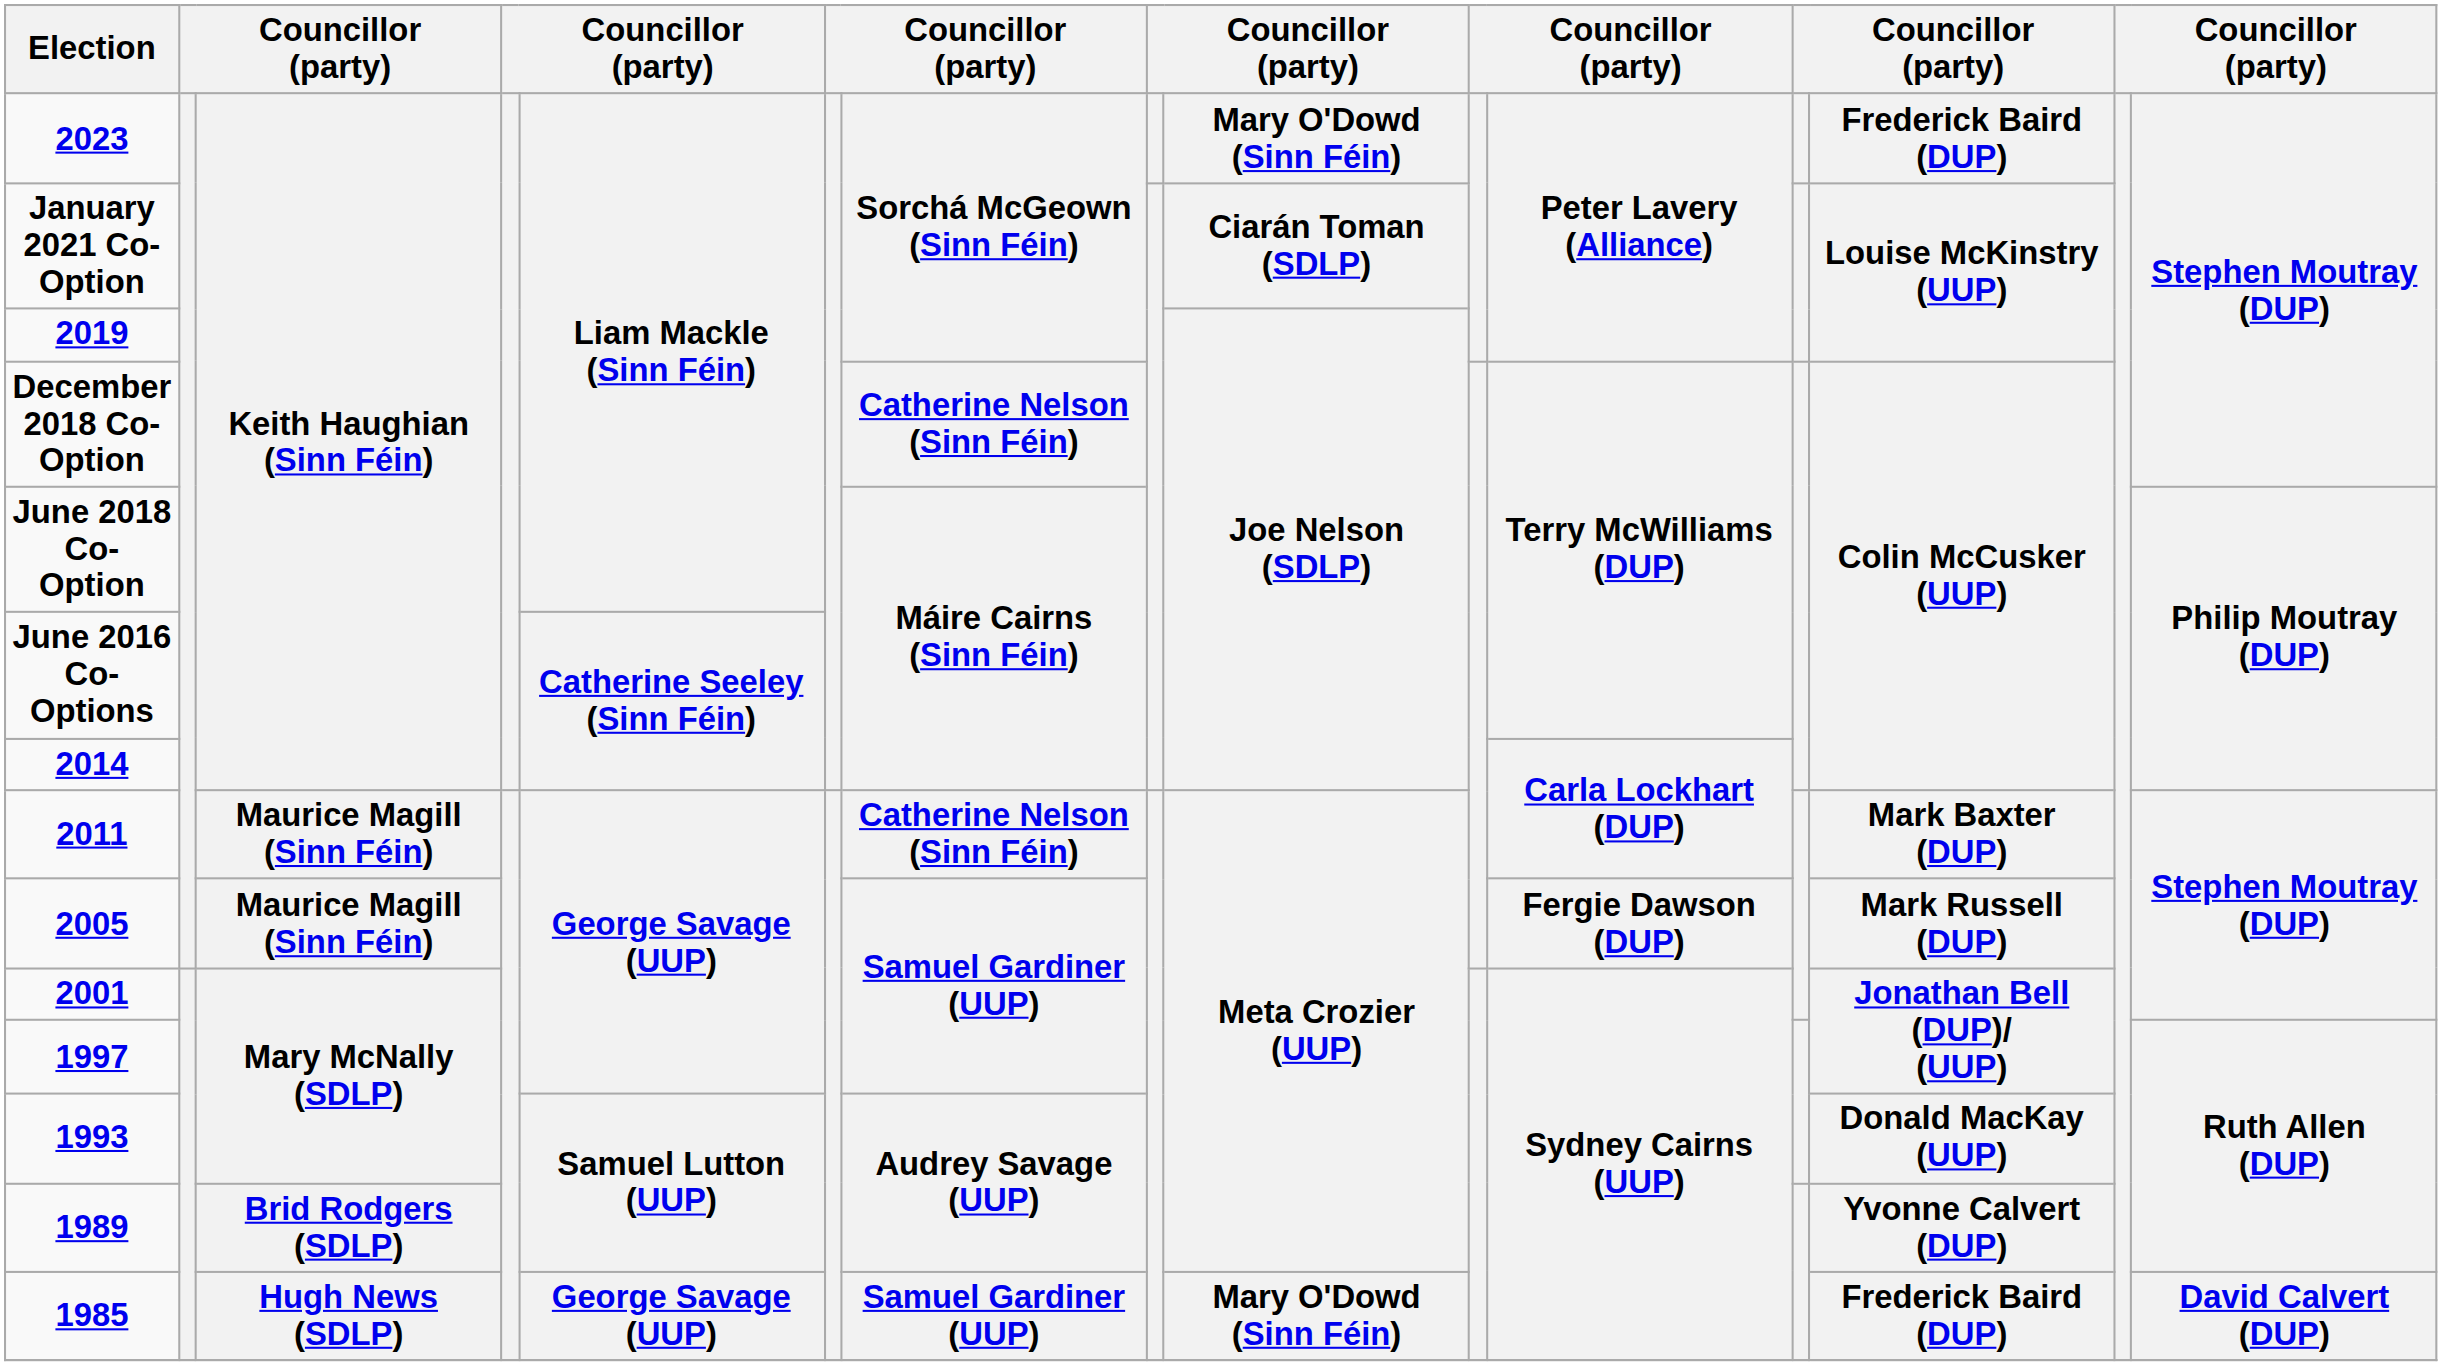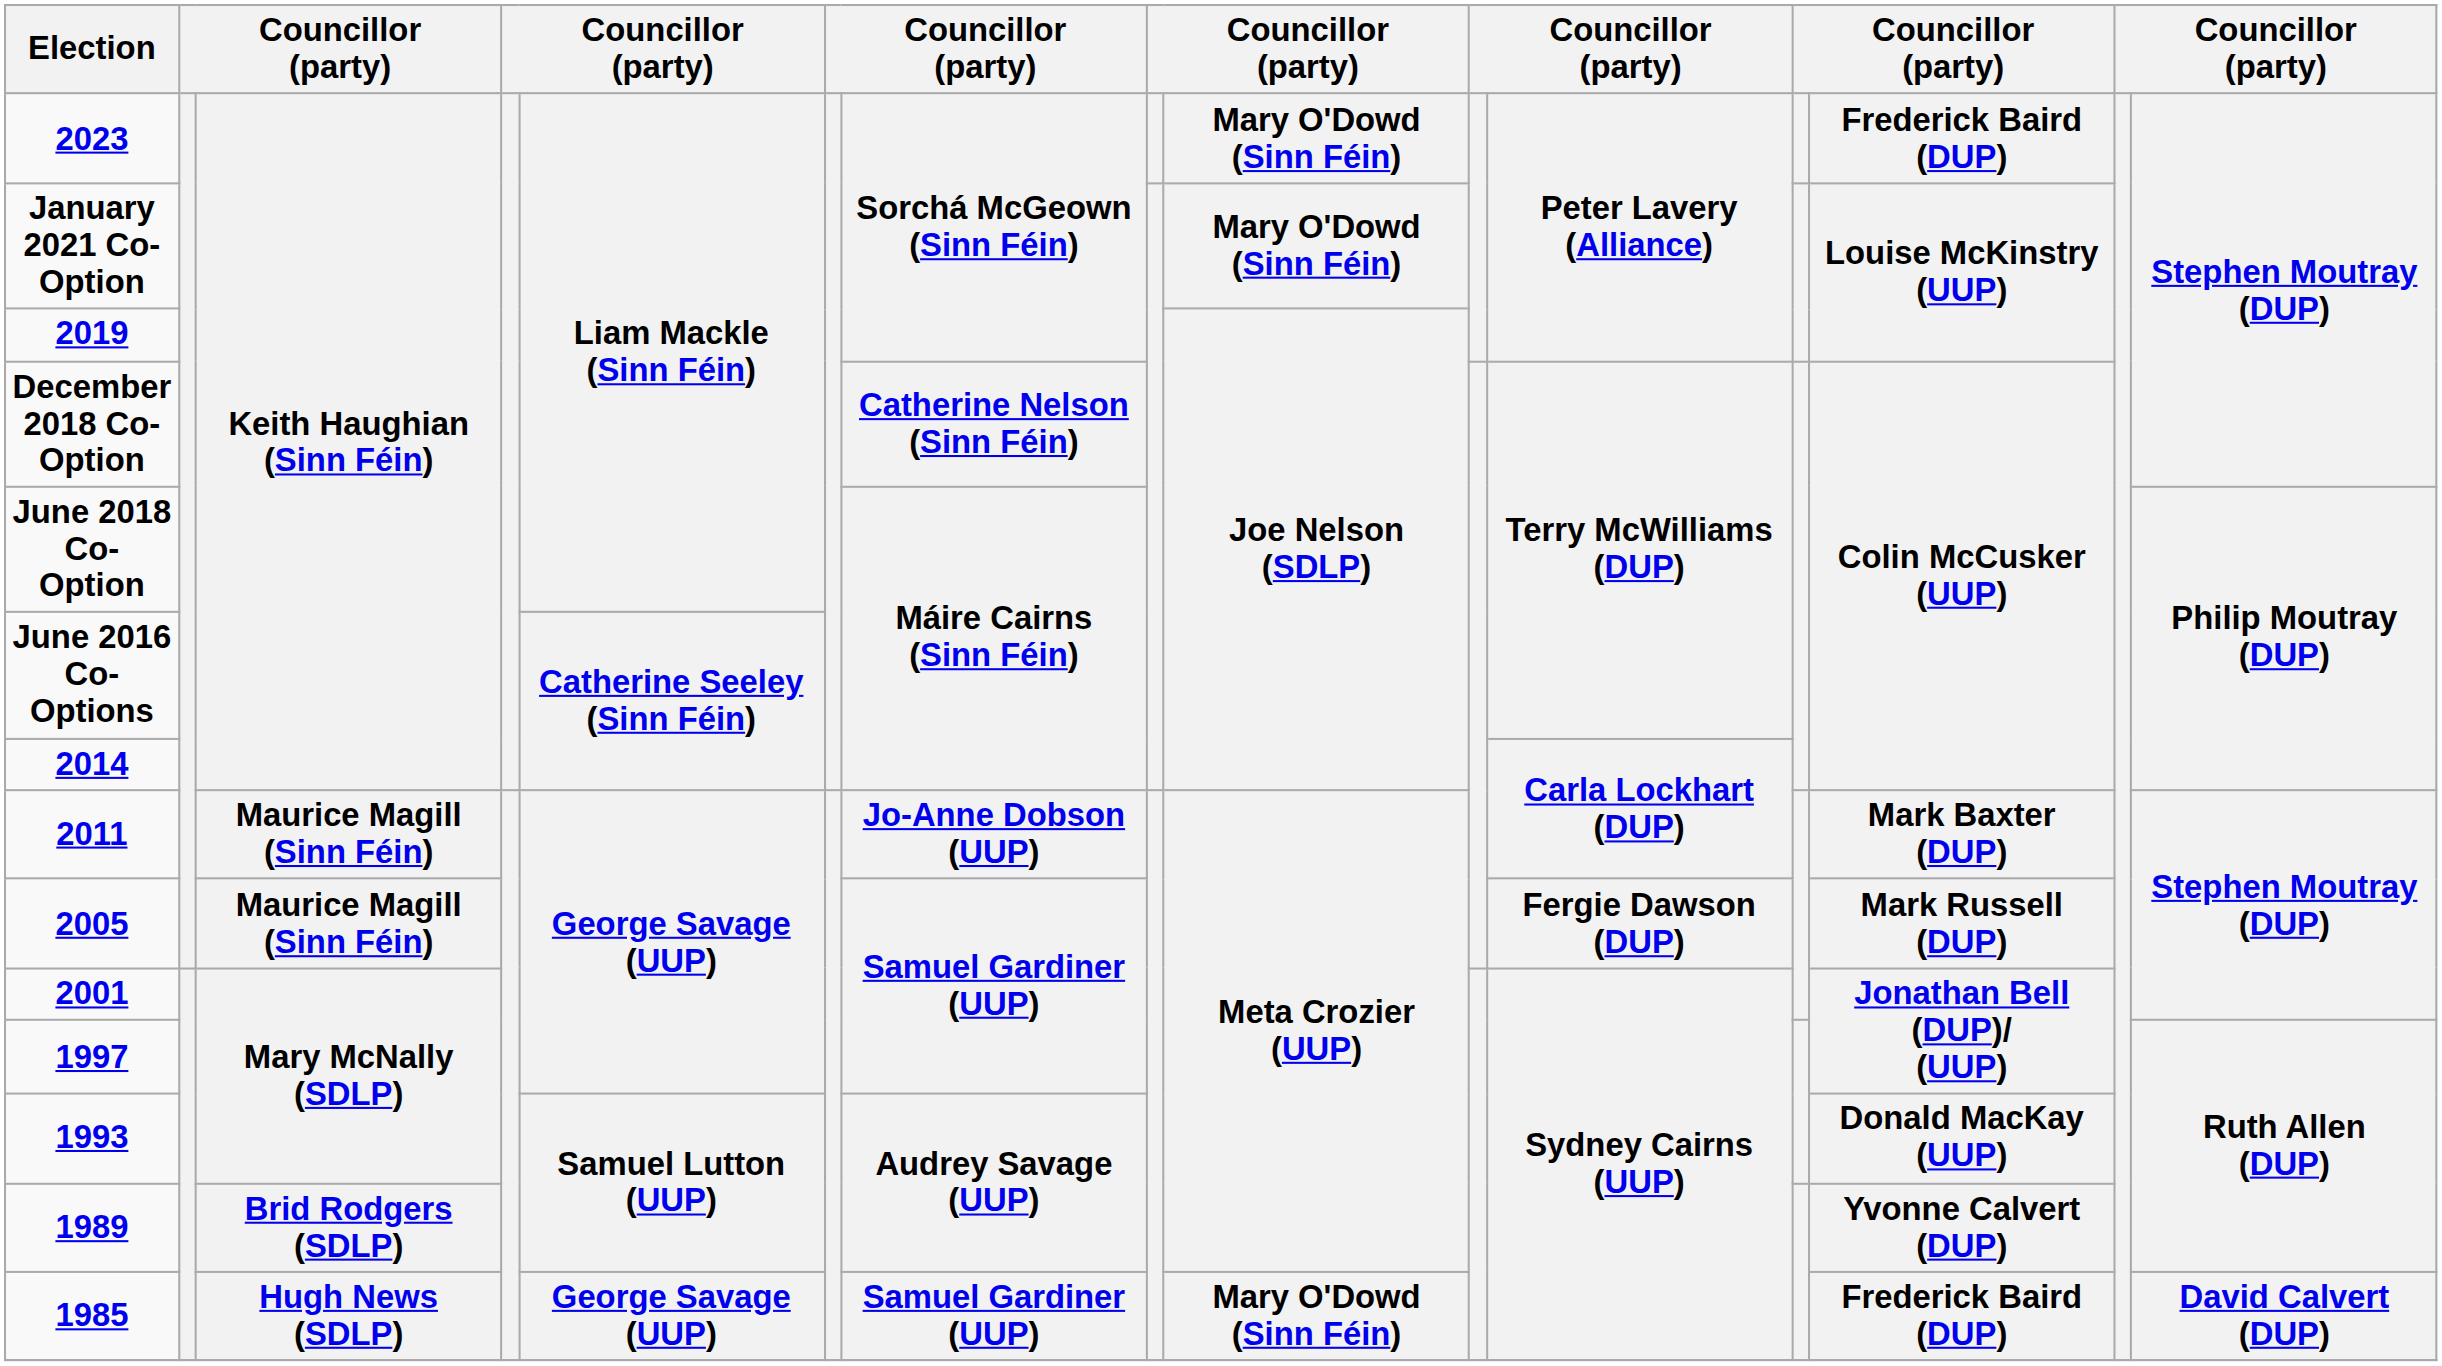(1317, 245) Ciarán Toman (SDLP) -> (1317, 245) Mary O'Dowd (Sinn Féin)
(994, 834) Catherine Nelson (Sinn Féin) -> (994, 834) Jo-Anne Dobson (UUP)
